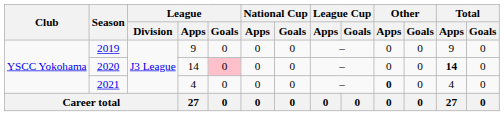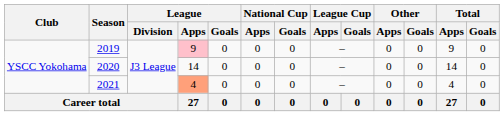(193, 48) no background -> (193, 48) pink background
(225, 66) pink background -> (225, 66) no background
(451, 66) bold -> (451, 66) normal
(193, 84) no background -> (193, 84) lightsalmon background
(389, 84) bold -> (389, 84) normal
